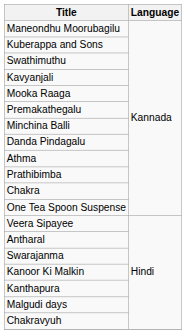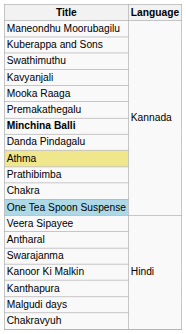(38, 126) normal -> (41, 126) bold
(21, 158) no background -> (21, 158) khaki background
(66, 207) no background -> (66, 207) lightblue background
